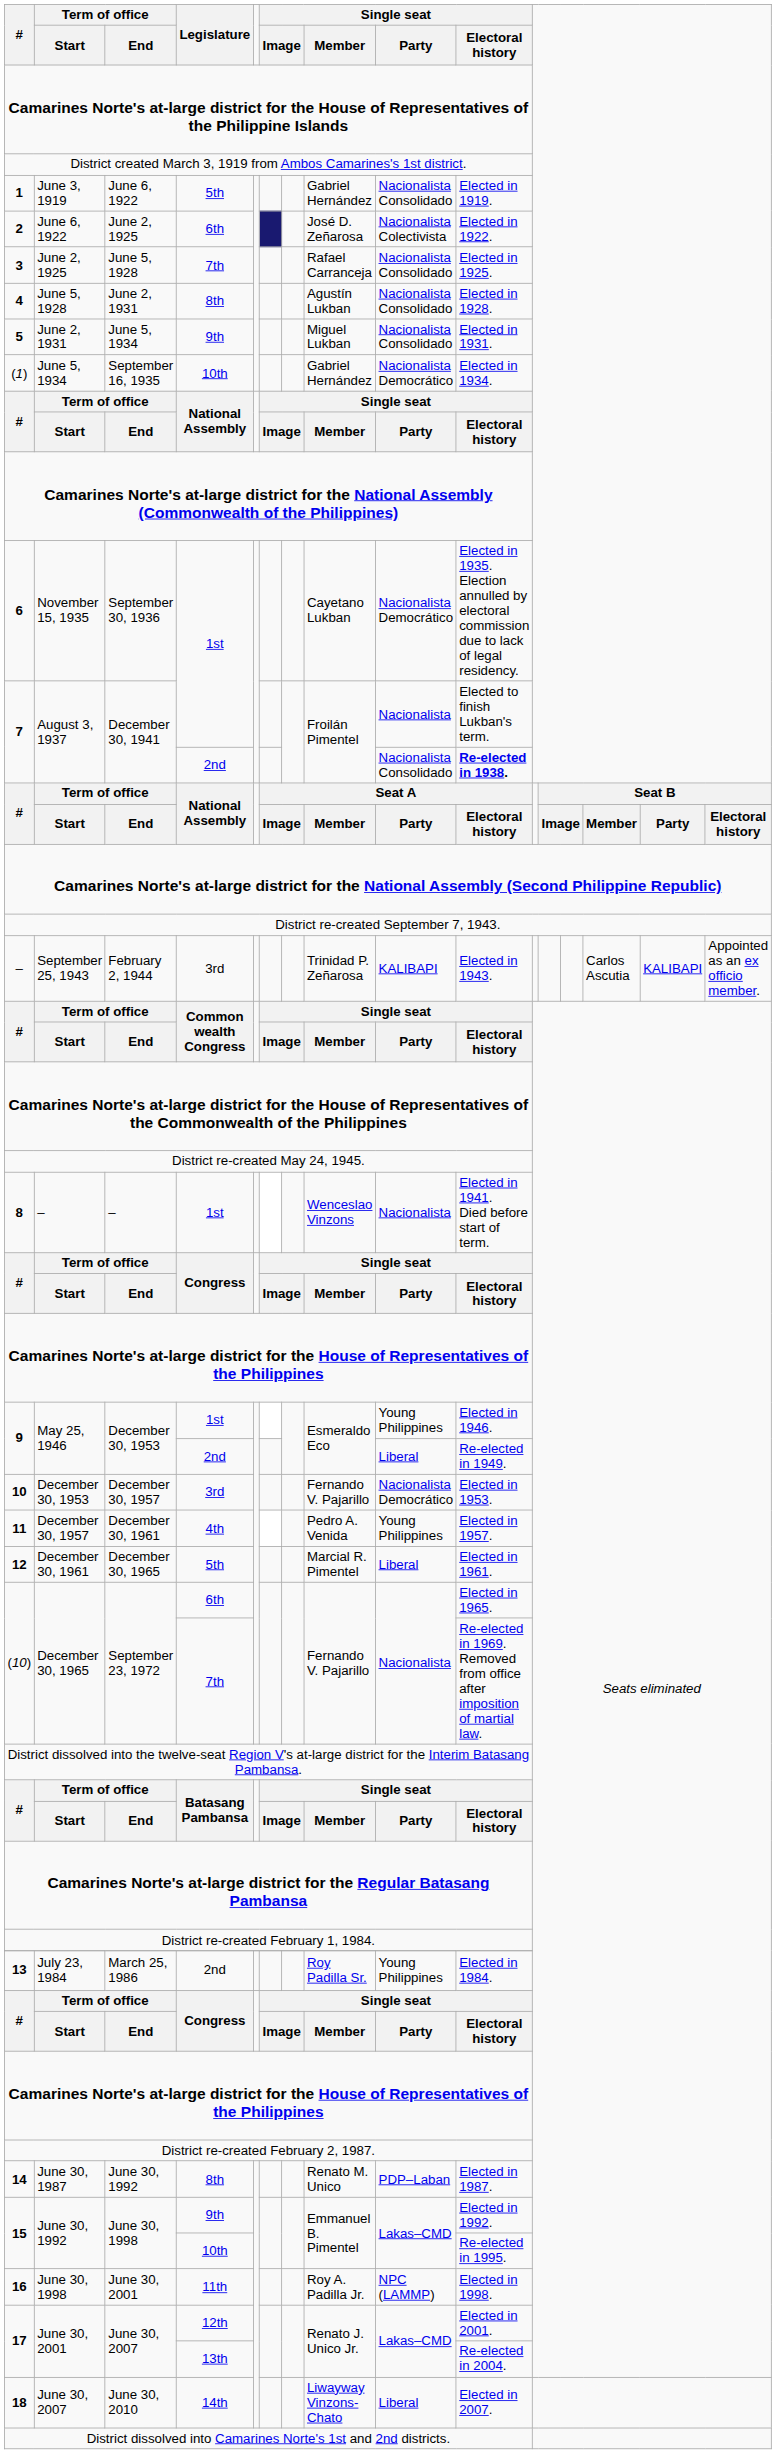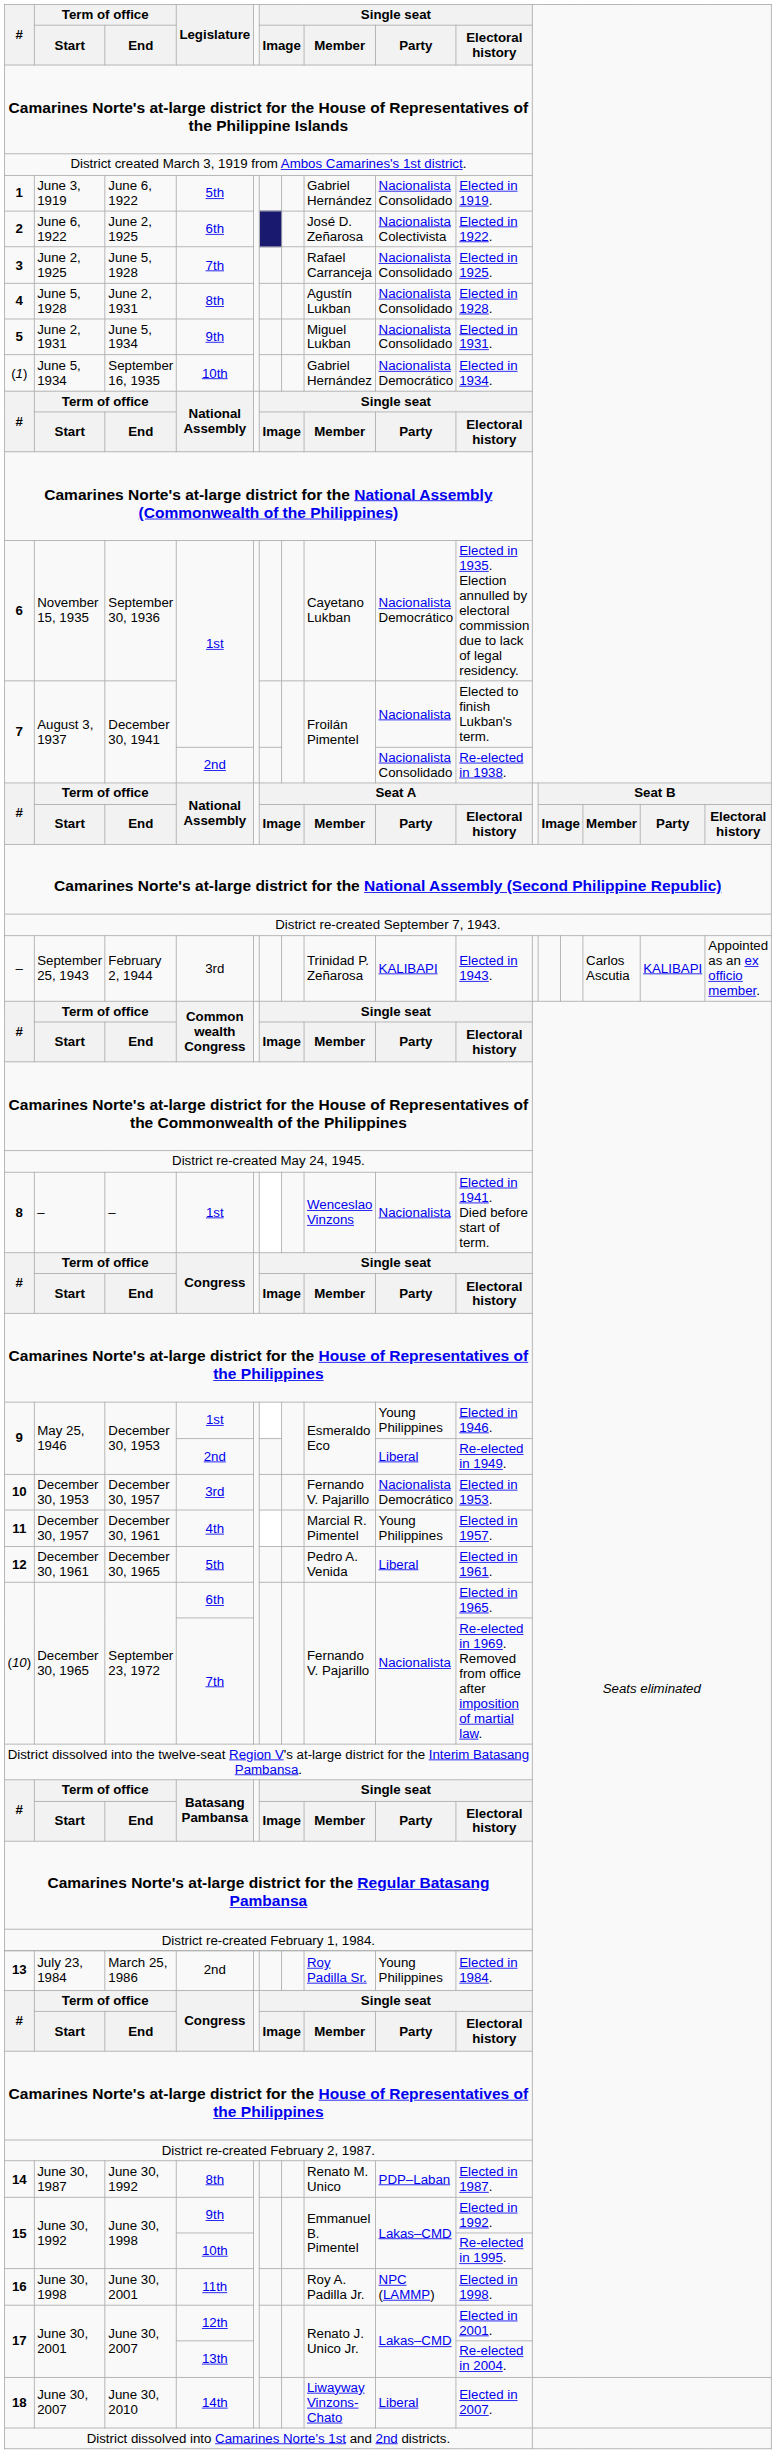(493, 765) bold -> (491, 765) normal
(332, 1528) Pedro A. Venida -> (337, 1528) Marcial R. Pimentel
(337, 1564) Marcial R. Pimentel -> (332, 1564) Pedro A. Venida
